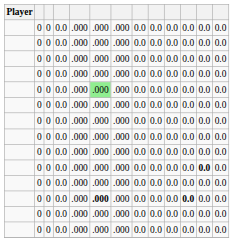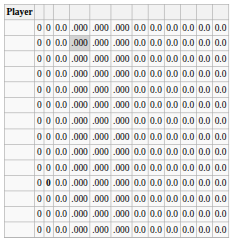(80, 43) no background -> (80, 43) lightgrey background
(100, 90) lightgreen background -> (100, 90) no background
(204, 167) bold -> (204, 167) normal
(48, 183) normal -> (48, 183) bold
(100, 198) bold -> (100, 198) normal
(188, 198) bold -> (188, 198) normal
